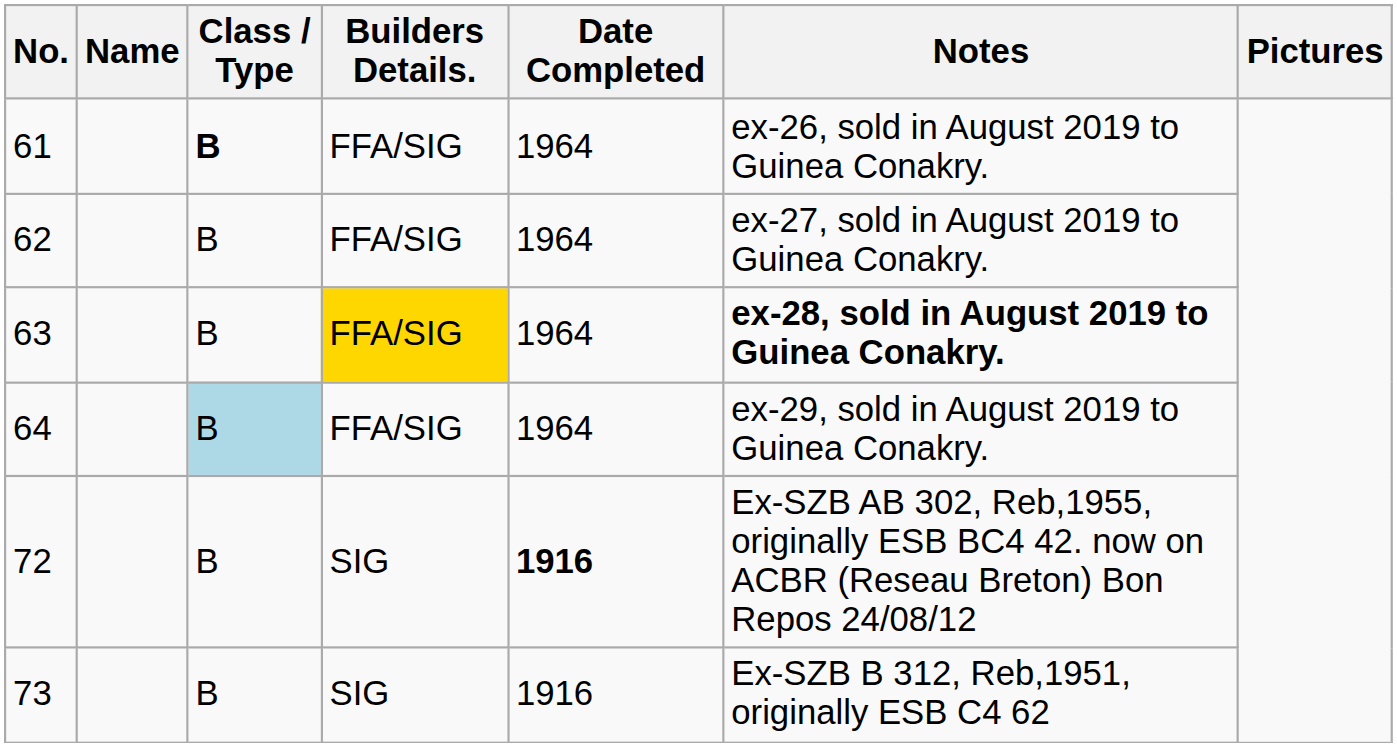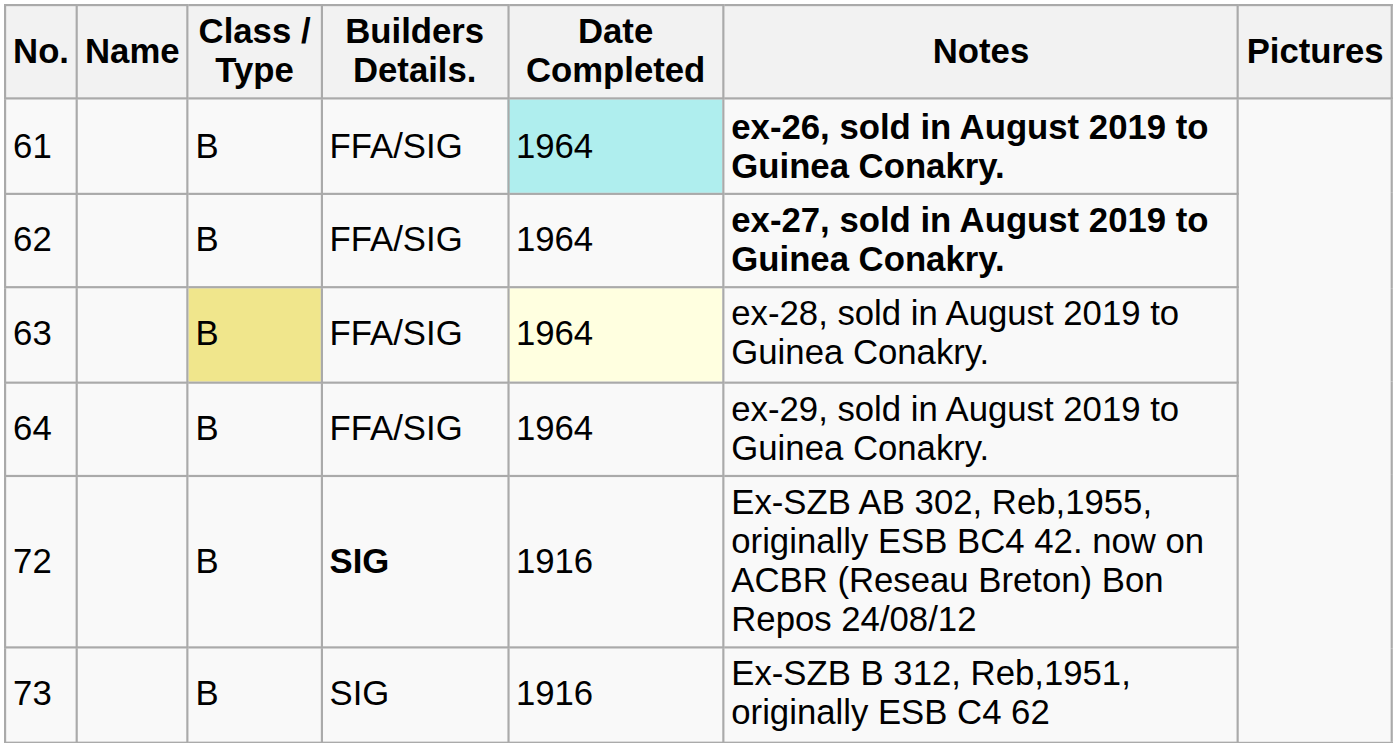(208, 145) bold -> (207, 145) normal
(555, 145) no background -> (555, 145) paleturquoise background
(955, 145) normal -> (970, 145) bold
(955, 239) normal -> (970, 239) bold
(207, 333) no background -> (207, 333) khaki background
(396, 333) gold background -> (396, 333) no background
(555, 333) no background -> (555, 333) lightyellow background
(970, 333) bold -> (955, 333) normal
(207, 428) lightblue background -> (207, 428) no background
(359, 561) normal -> (359, 561) bold
(555, 561) bold -> (555, 561) normal
